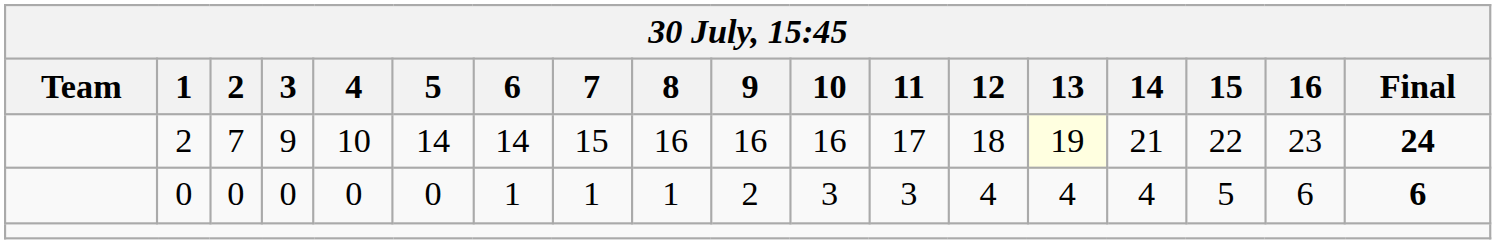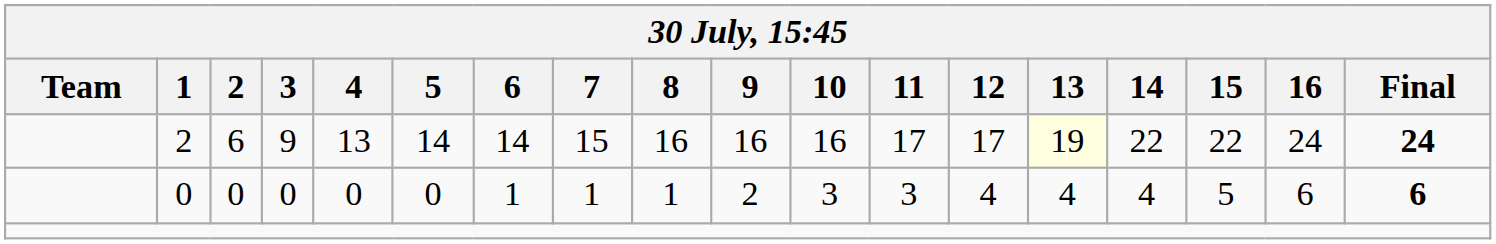(236, 140) 7 -> (236, 140) 6
(354, 140) 10 -> (354, 140) 13
(988, 140) 18 -> (988, 140) 17
(1147, 140) 21 -> (1147, 140) 22
(1305, 140) 23 -> (1305, 140) 24
